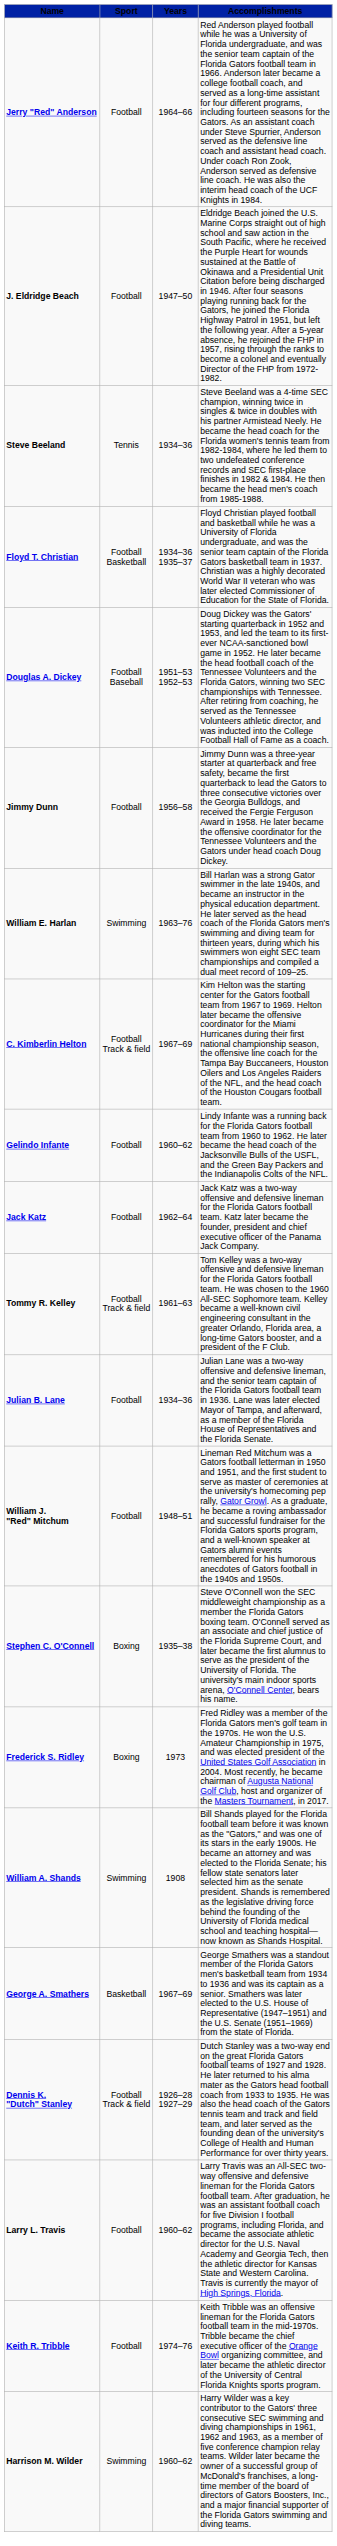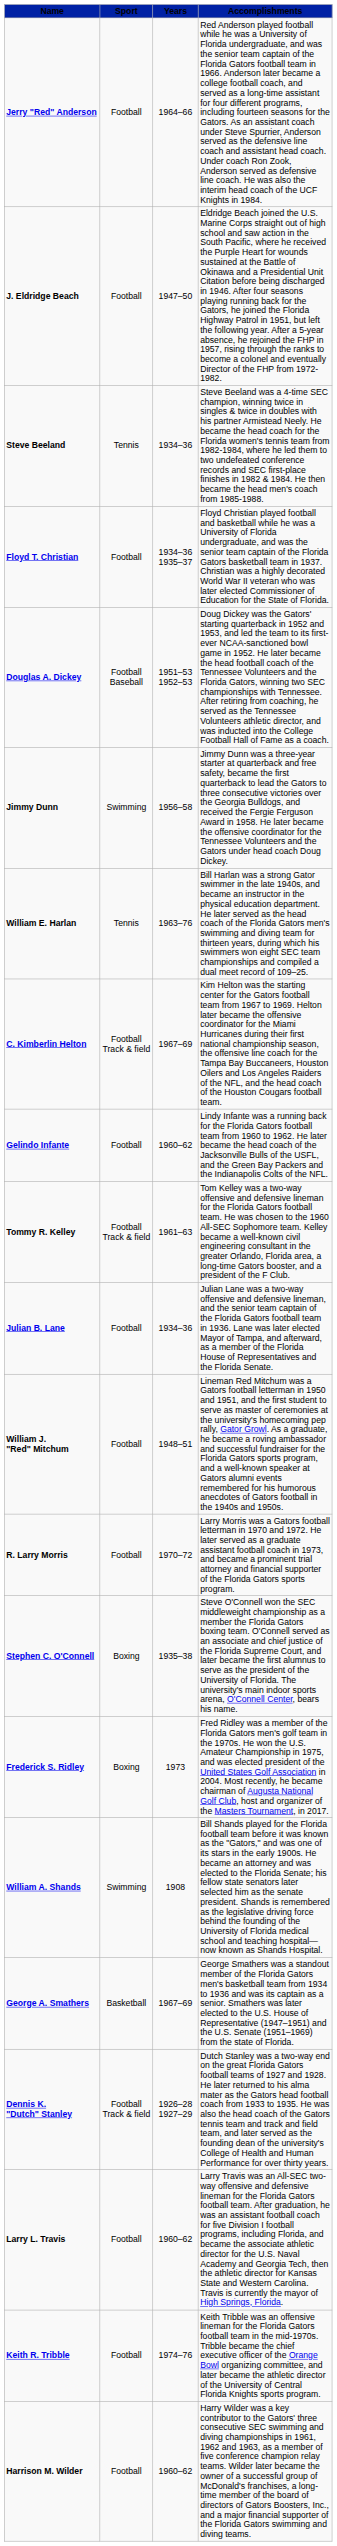(126, 557) Football Basketball -> (126, 557) Football
(126, 807) Football -> (126, 807) Swimming
(126, 923) Swimming -> (126, 923) Tennis
- row: (26, 1217)
+ row: (37, 1555)
(126, 2461) Swimming -> (126, 2471) Football
